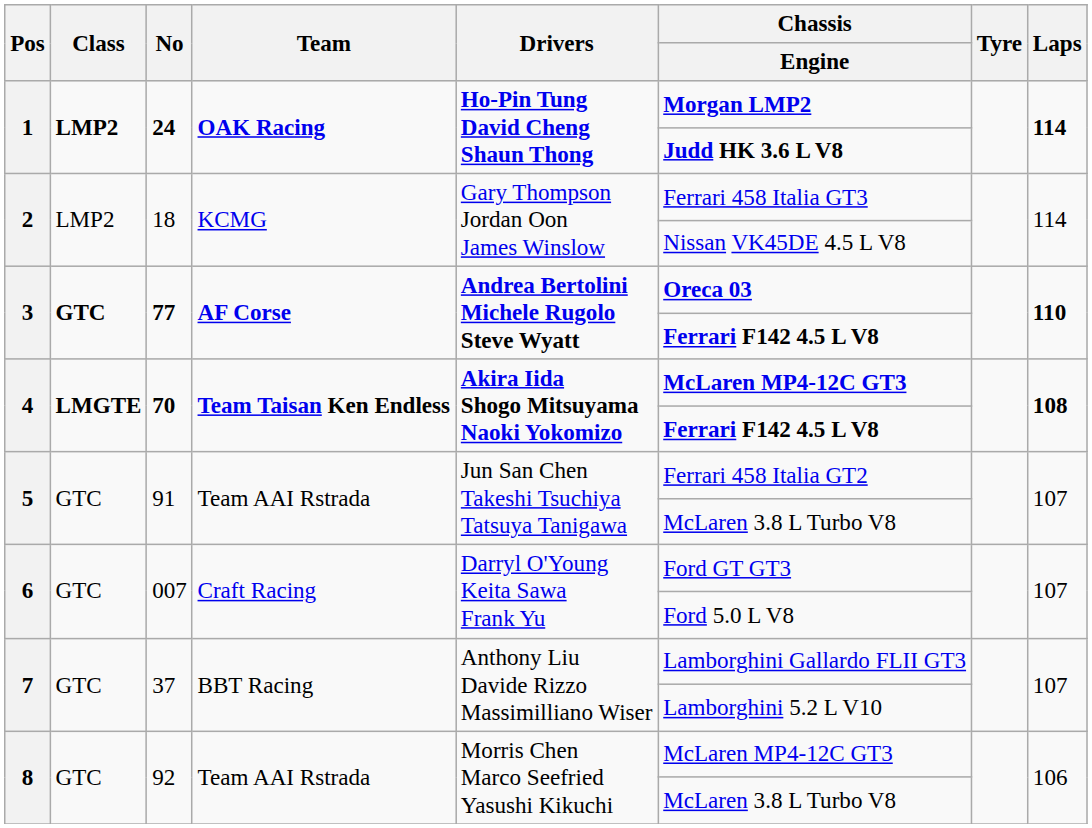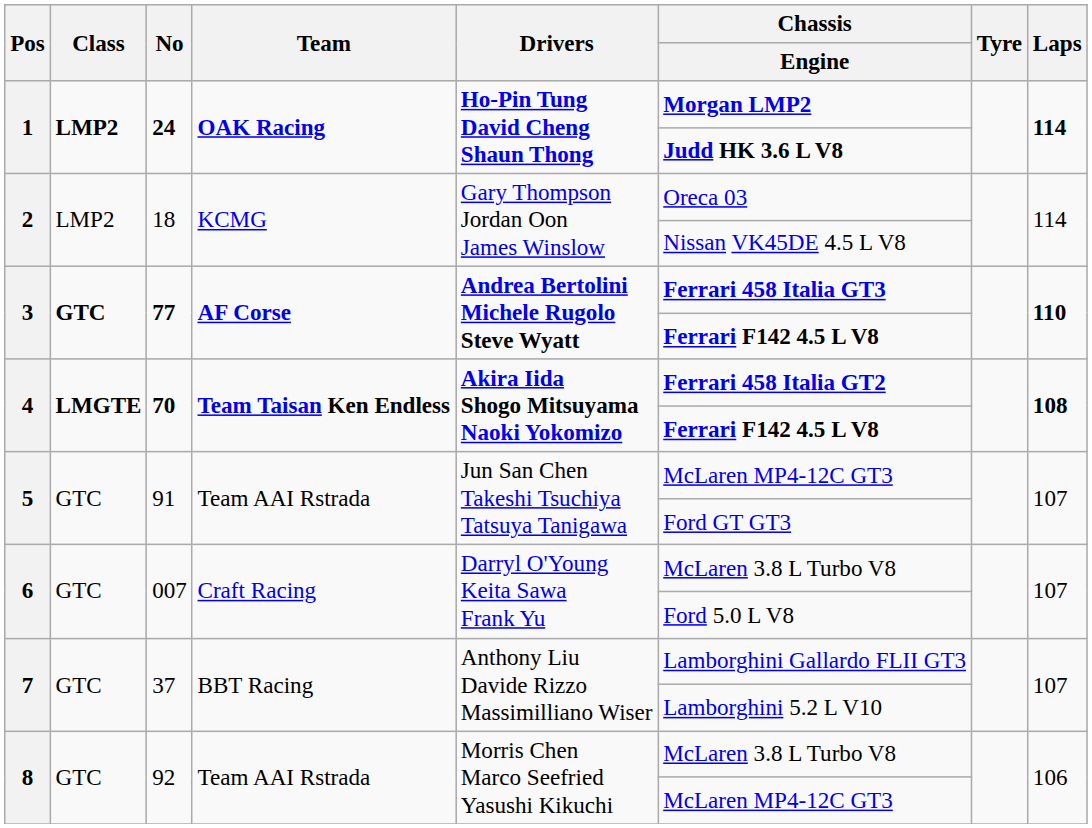(765, 196) Ferrari 458 Italia GT3 -> (705, 196) Oreca 03
(708, 289) Oreca 03 -> (774, 289) Ferrari 458 Italia GT3
(785, 382) McLaren MP4-12C GT3 -> (774, 382) Ferrari 458 Italia GT2
(765, 475) Ferrari 458 Italia GT2 -> (778, 475) McLaren MP4-12C GT3
(780, 521) McLaren 3.8 L Turbo V8 -> (727, 521) Ford GT GT3
(727, 568) Ford GT GT3 -> (780, 568) McLaren 3.8 L Turbo V8
(778, 753) McLaren MP4-12C GT3 -> (780, 753) McLaren 3.8 L Turbo V8
(780, 800) McLaren 3.8 L Turbo V8 -> (778, 800) McLaren MP4-12C GT3
